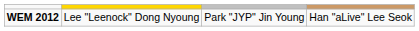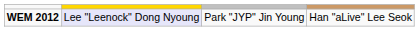(132, 17) no background -> (132, 17) lavender background
